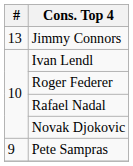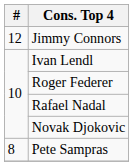(15, 38) 13 -> (15, 38) 12
(11, 149) 9 -> (11, 149) 8
